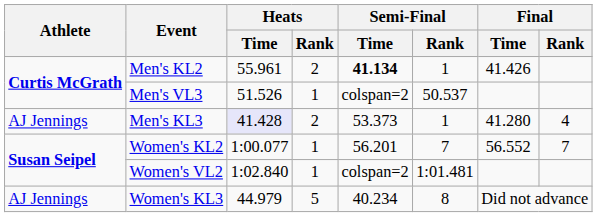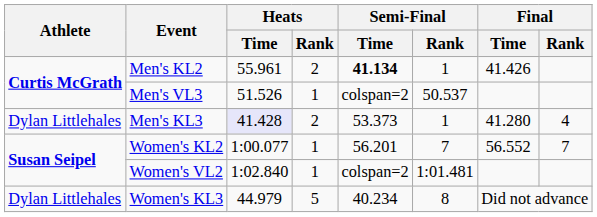(48, 120) AJ Jennings -> (65, 120) Dylan Littlehales
(48, 198) AJ Jennings -> (65, 198) Dylan Littlehales
